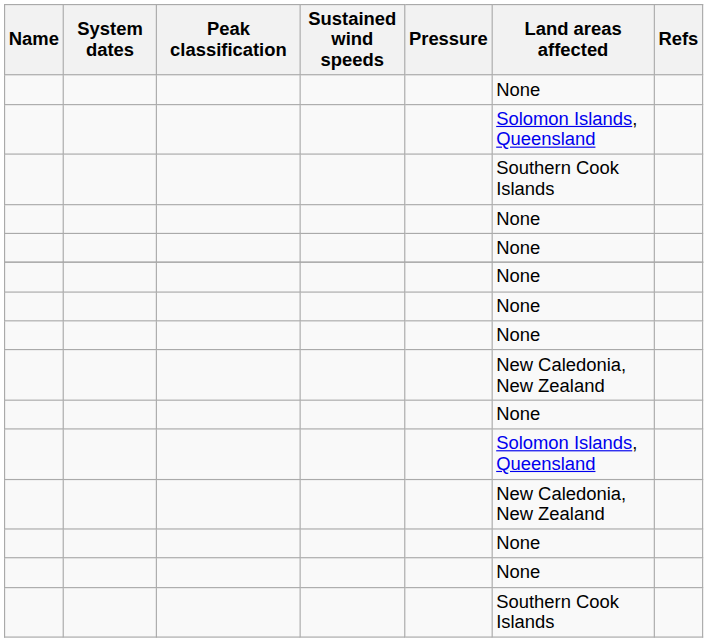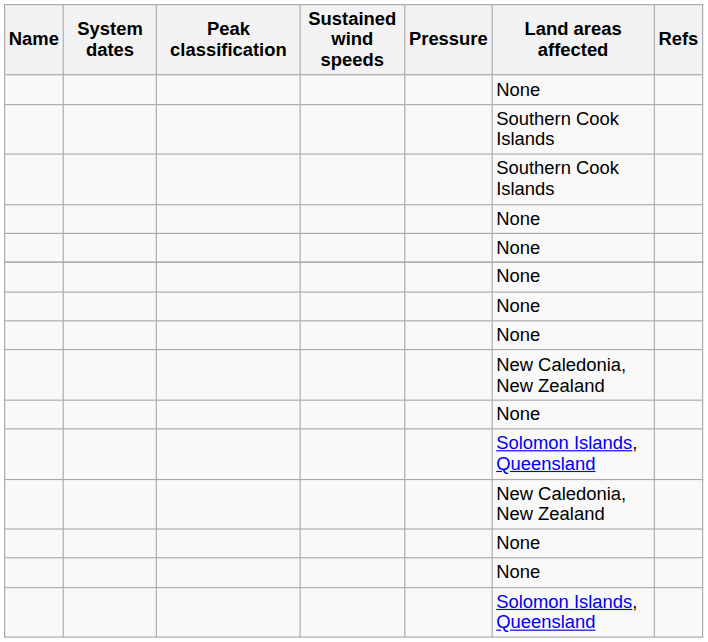(567, 129) Solomon Islands, Queensland -> (558, 129) Southern Cook Islands
(558, 612) Southern Cook Islands -> (567, 612) Solomon Islands, Queensland
